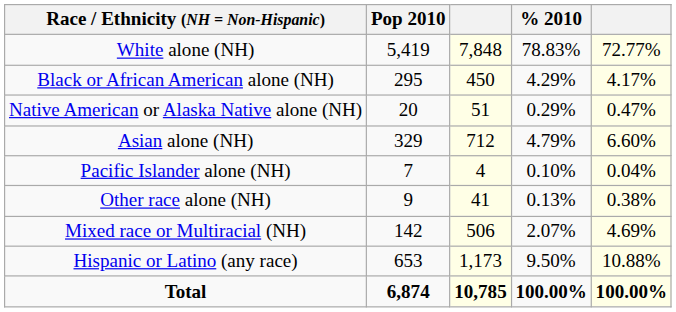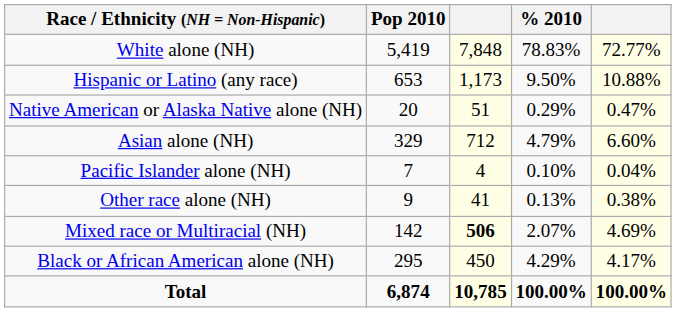rows swapped: (186, 79) <-> (186, 261)
(480, 230) normal -> (480, 230) bold
